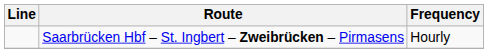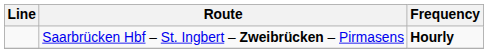(430, 37) normal -> (432, 37) bold
